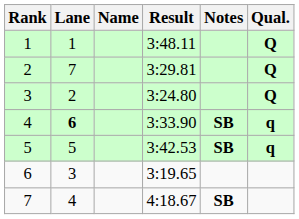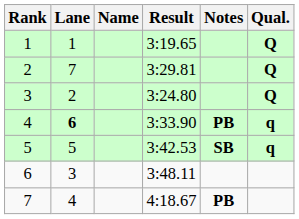(171, 43) 3:48.11 -> (171, 43) 3:19.65
(224, 122) SB -> (224, 122) PB
(171, 174) 3:19.65 -> (171, 174) 3:48.11
(224, 200) SB -> (224, 200) PB
